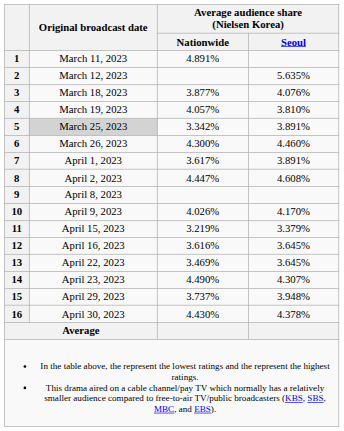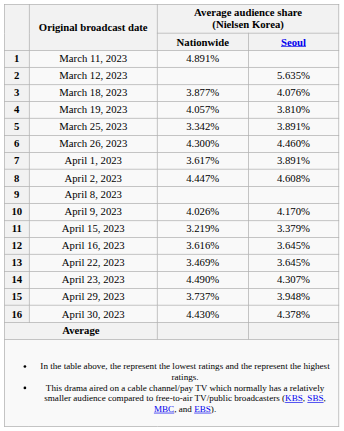(93, 127) lightgrey background -> (93, 127) no background
